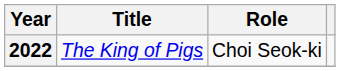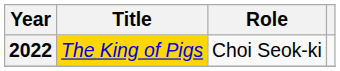(132, 50) no background -> (132, 50) gold background
